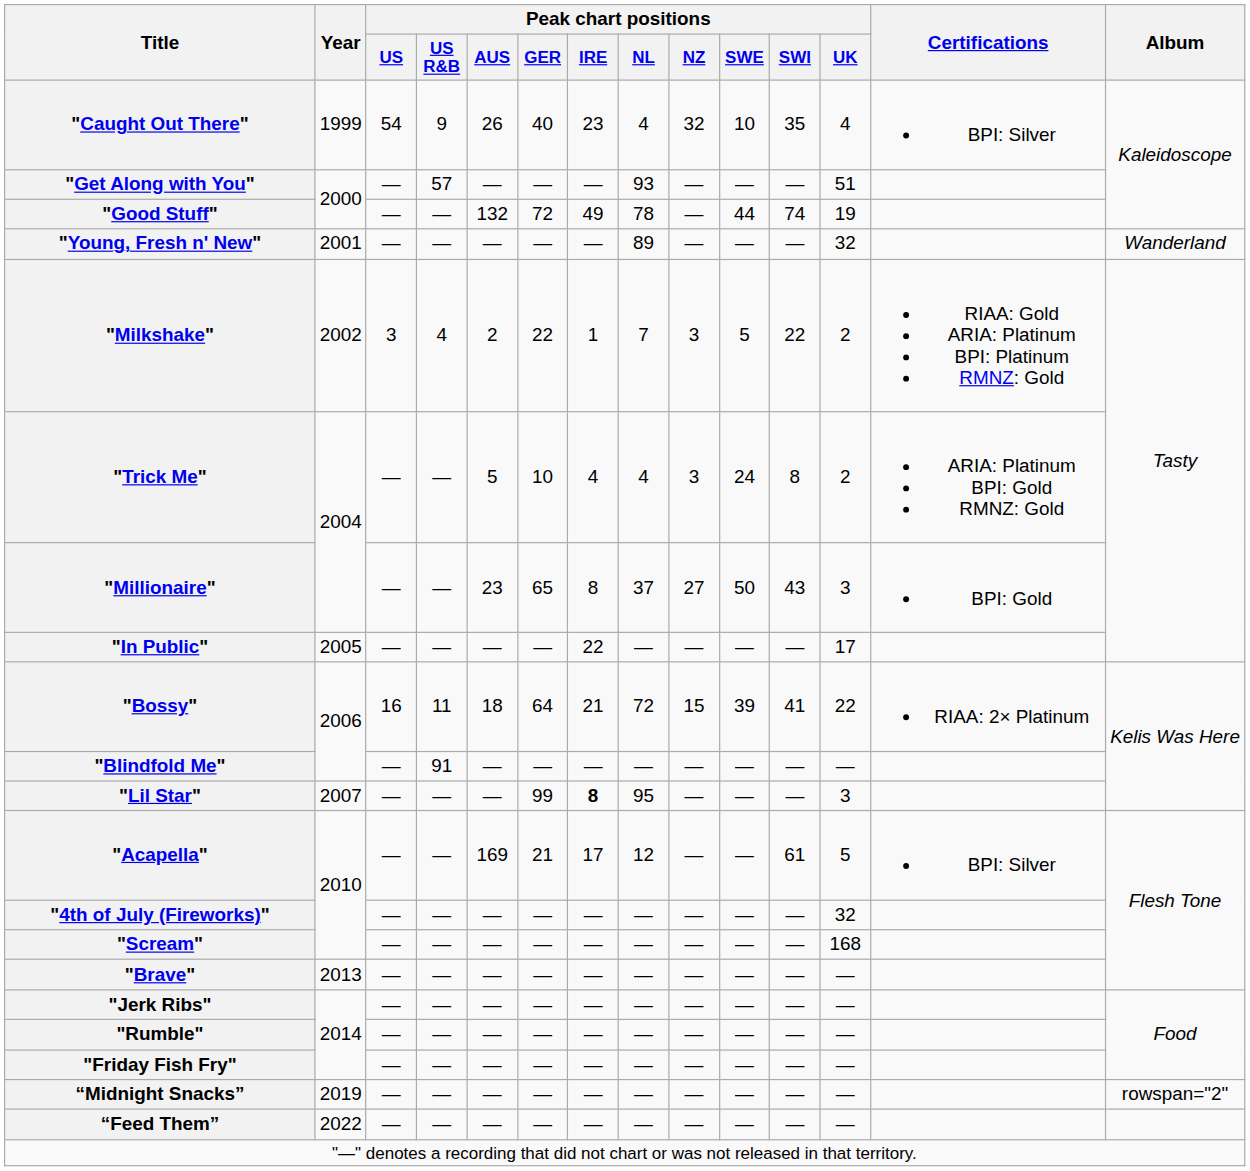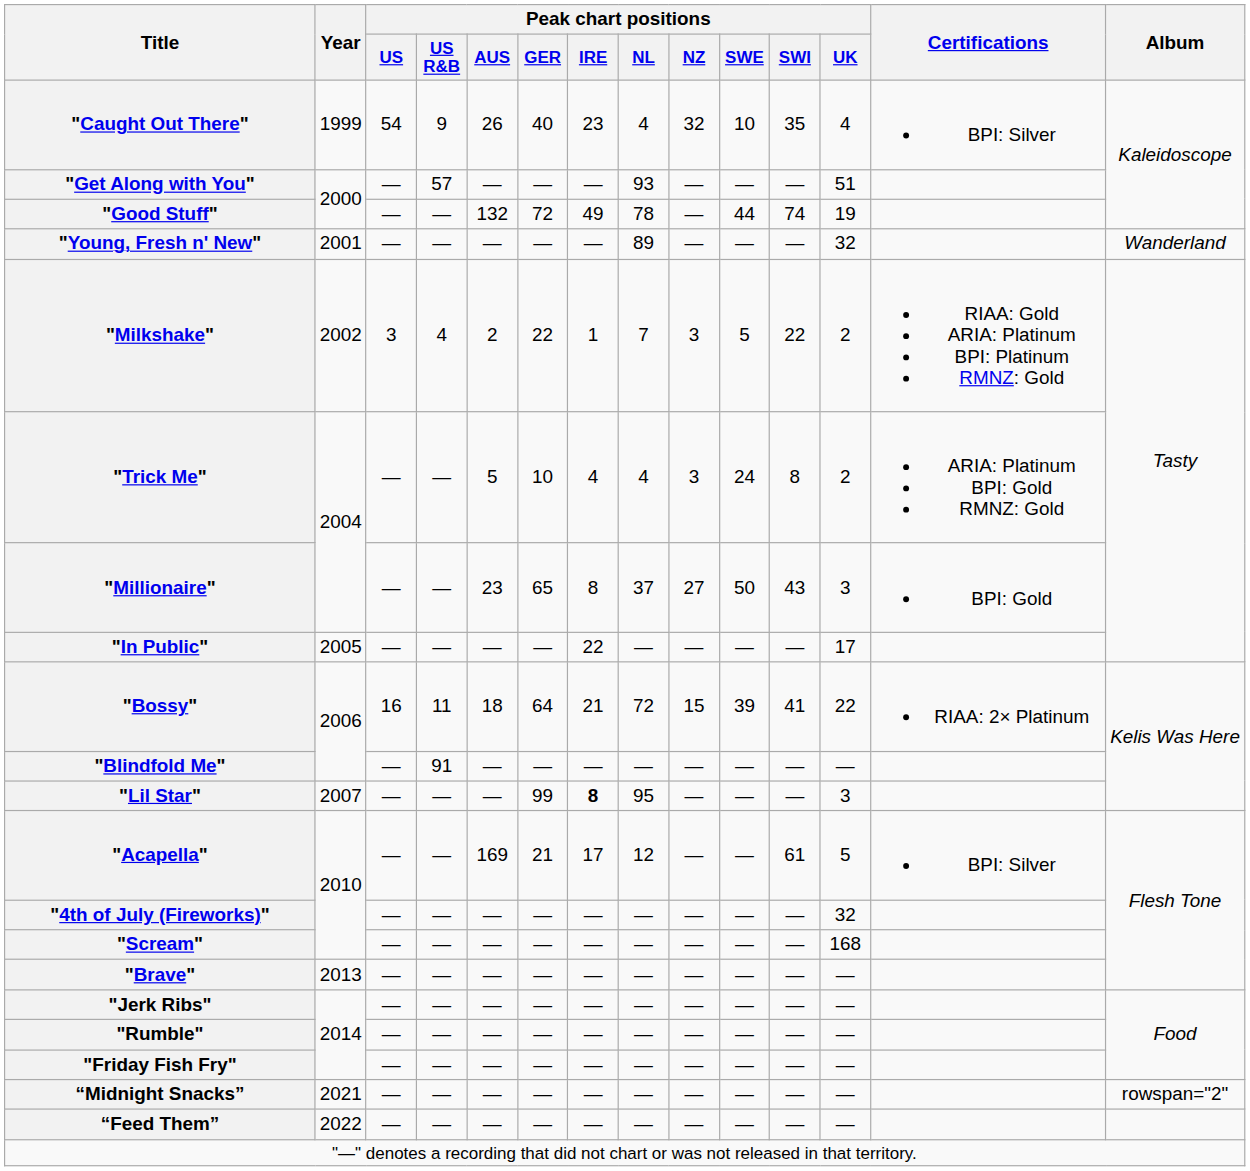(341, 1094) 2019 -> (341, 1094) 2021
